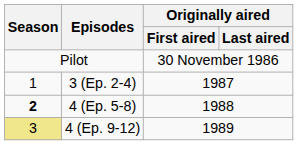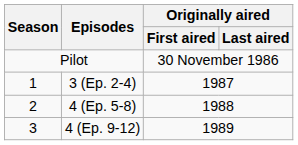(33, 106) bold -> (33, 106) normal
(33, 128) khaki background -> (33, 128) no background
